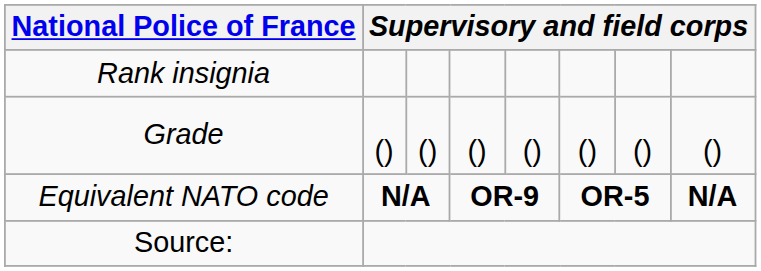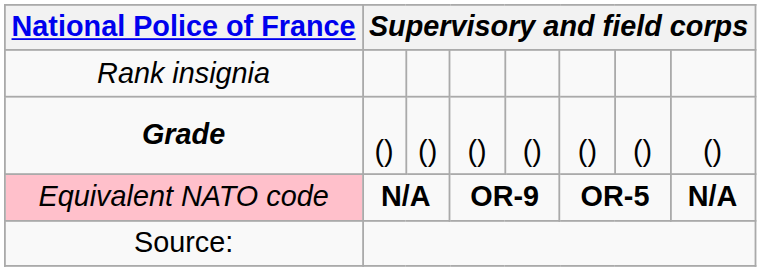(184, 134) normal -> (184, 134) bold
(184, 196) no background -> (184, 196) pink background
